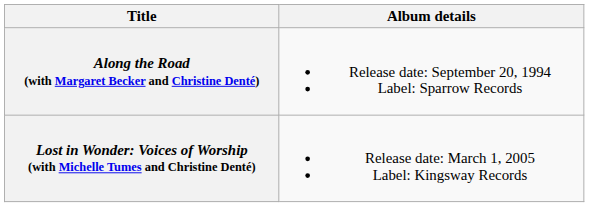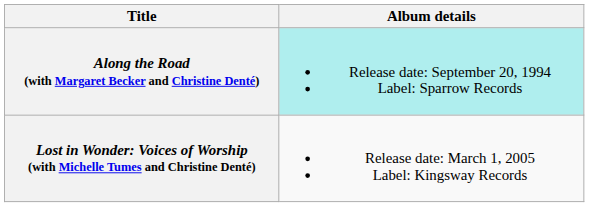(431, 80) no background -> (431, 80) paleturquoise background
